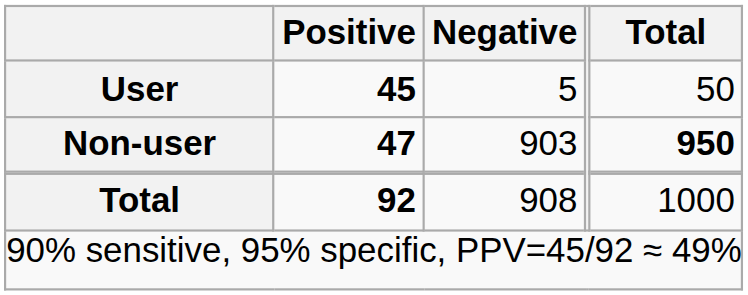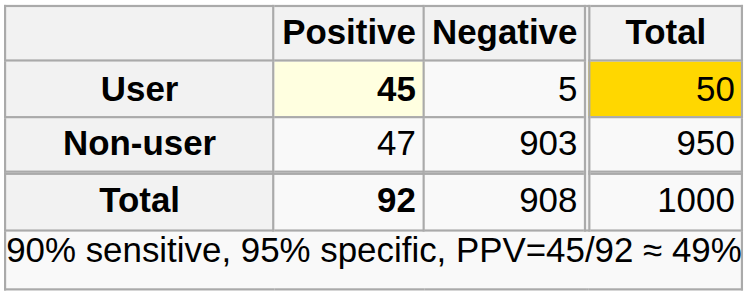(397, 88) no background -> (397, 88) lightyellow background
(715, 88) no background -> (715, 88) gold background
(397, 143) bold -> (397, 143) normal
(706, 143) bold -> (706, 143) normal
